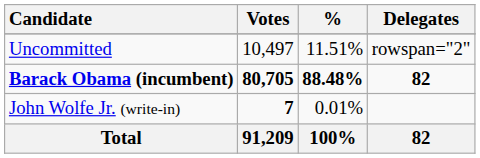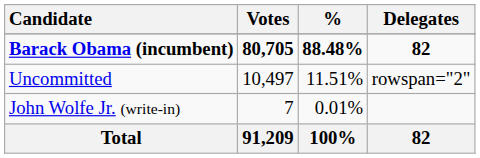rows swapped: (121, 78) <-> (60, 49)
(289, 108) bold -> (289, 108) normal
